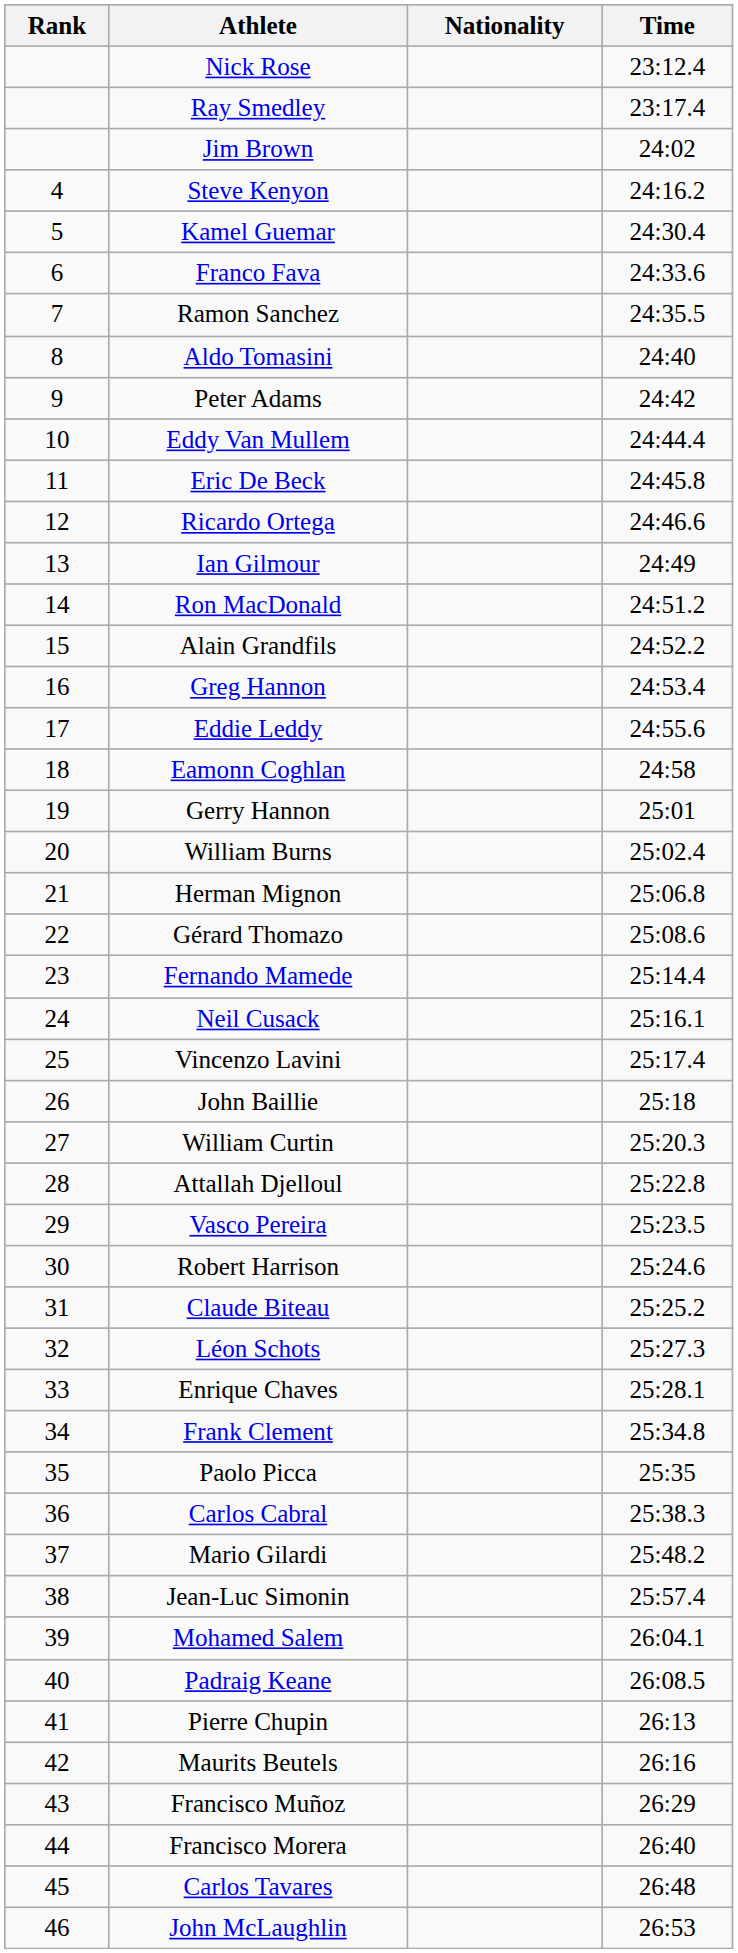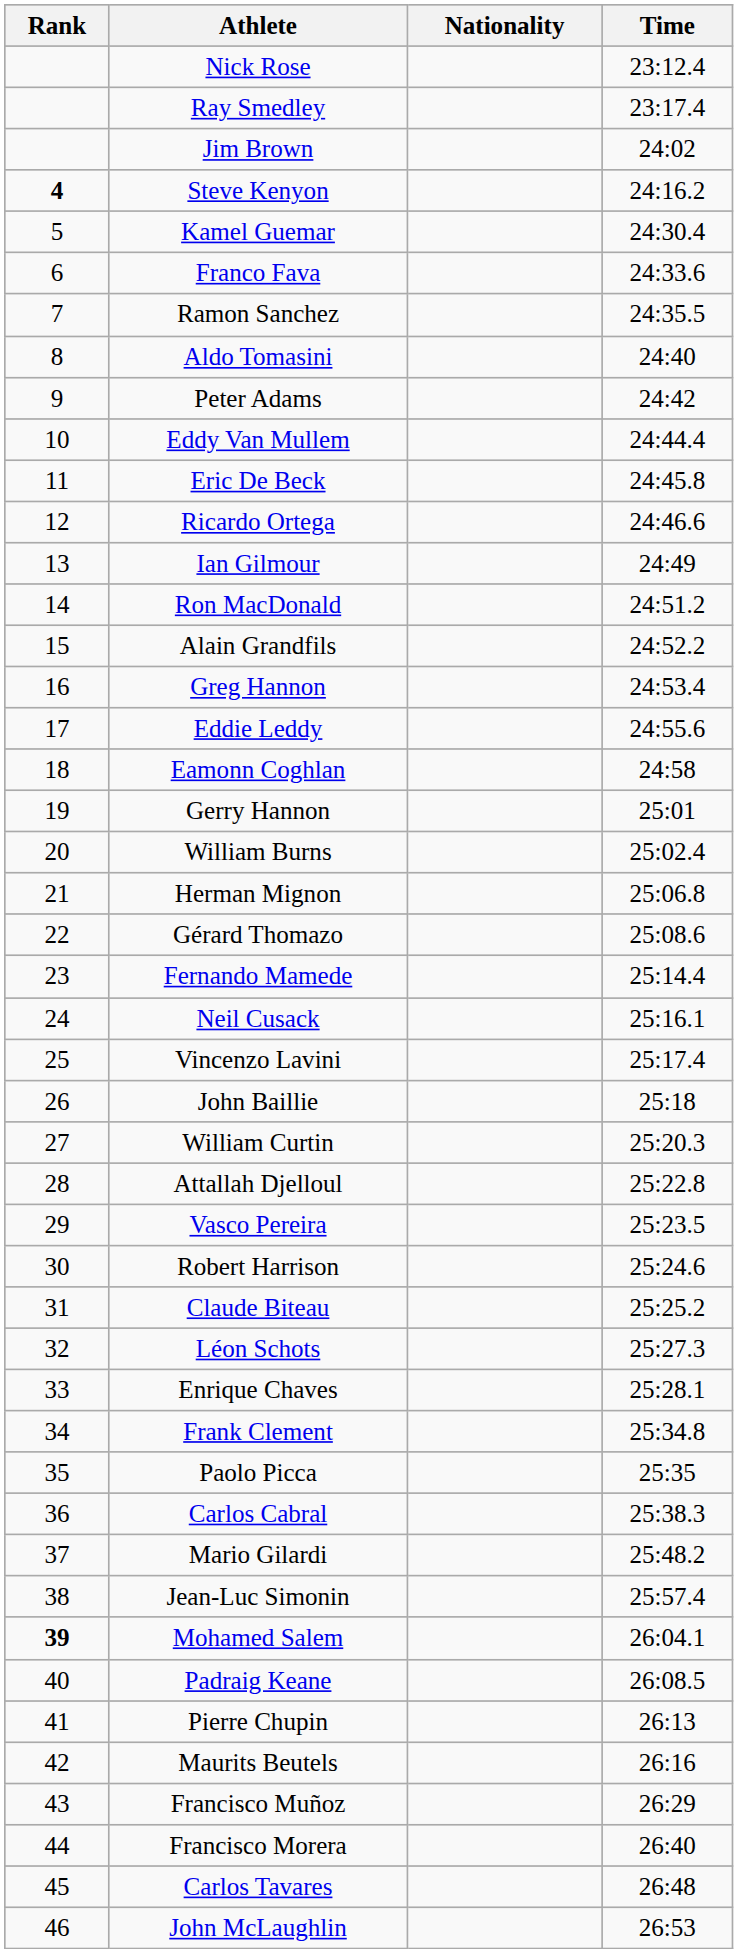(57, 190) normal -> (57, 190) bold
(57, 1638) normal -> (57, 1638) bold
